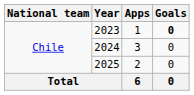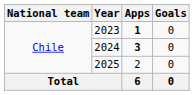(137, 30) normal -> (137, 30) bold
(171, 30) bold -> (171, 30) normal
(137, 47) normal -> (137, 47) bold
